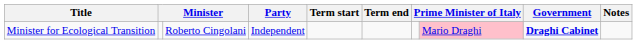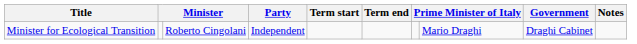(452, 30) pink background -> (452, 30) no background
(562, 30) bold -> (559, 30) normal
